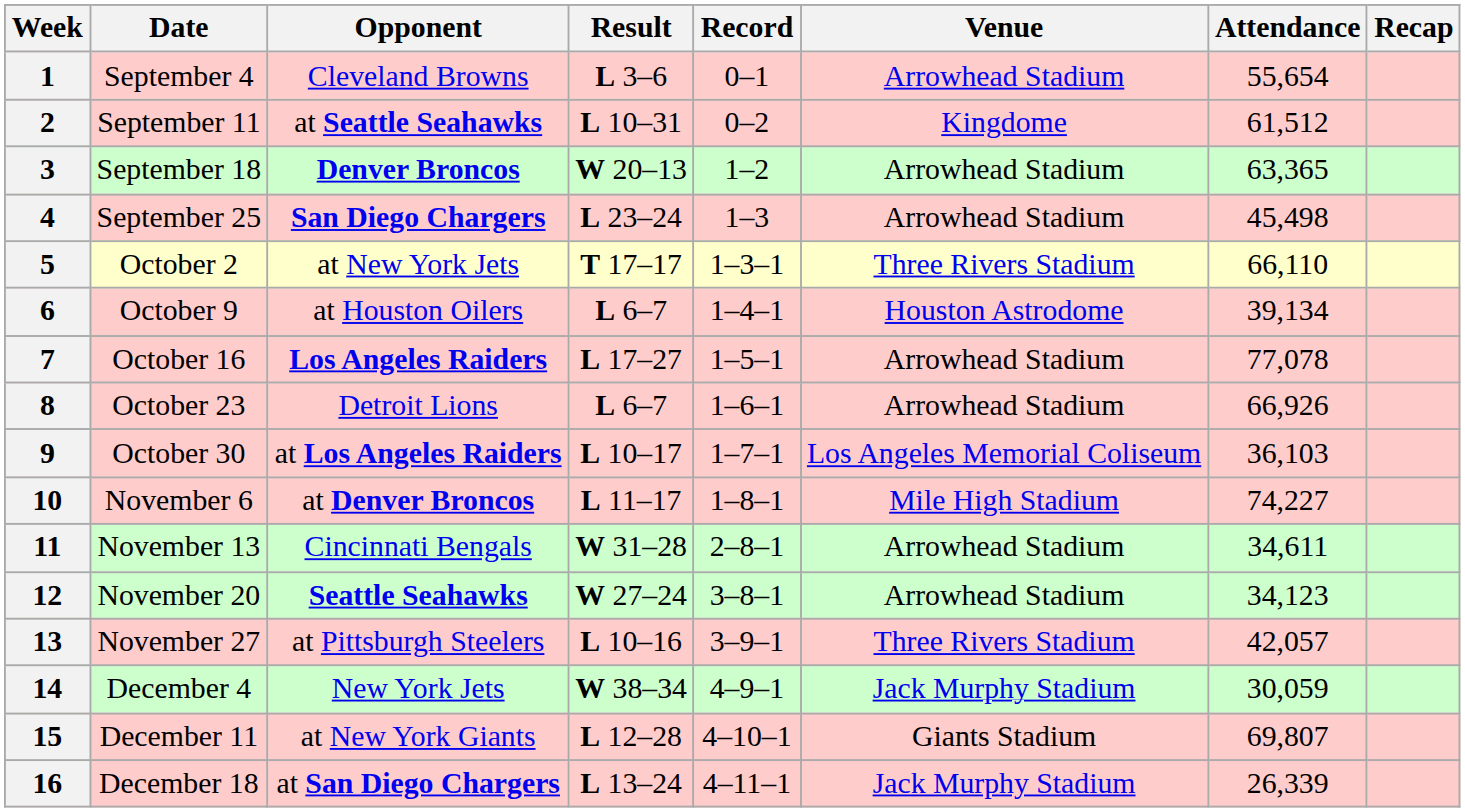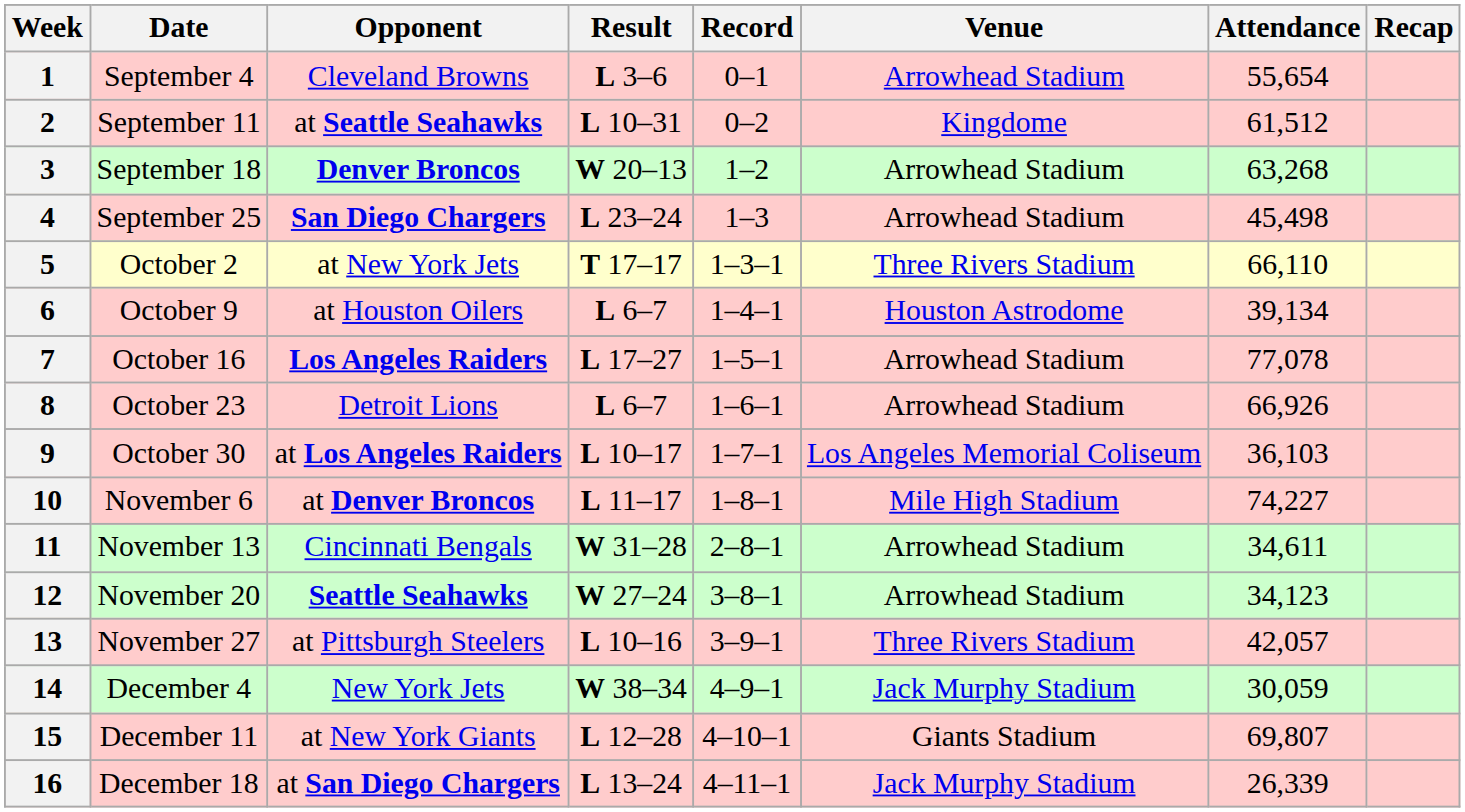(1288, 169) 63,365 -> (1288, 169) 63,268
